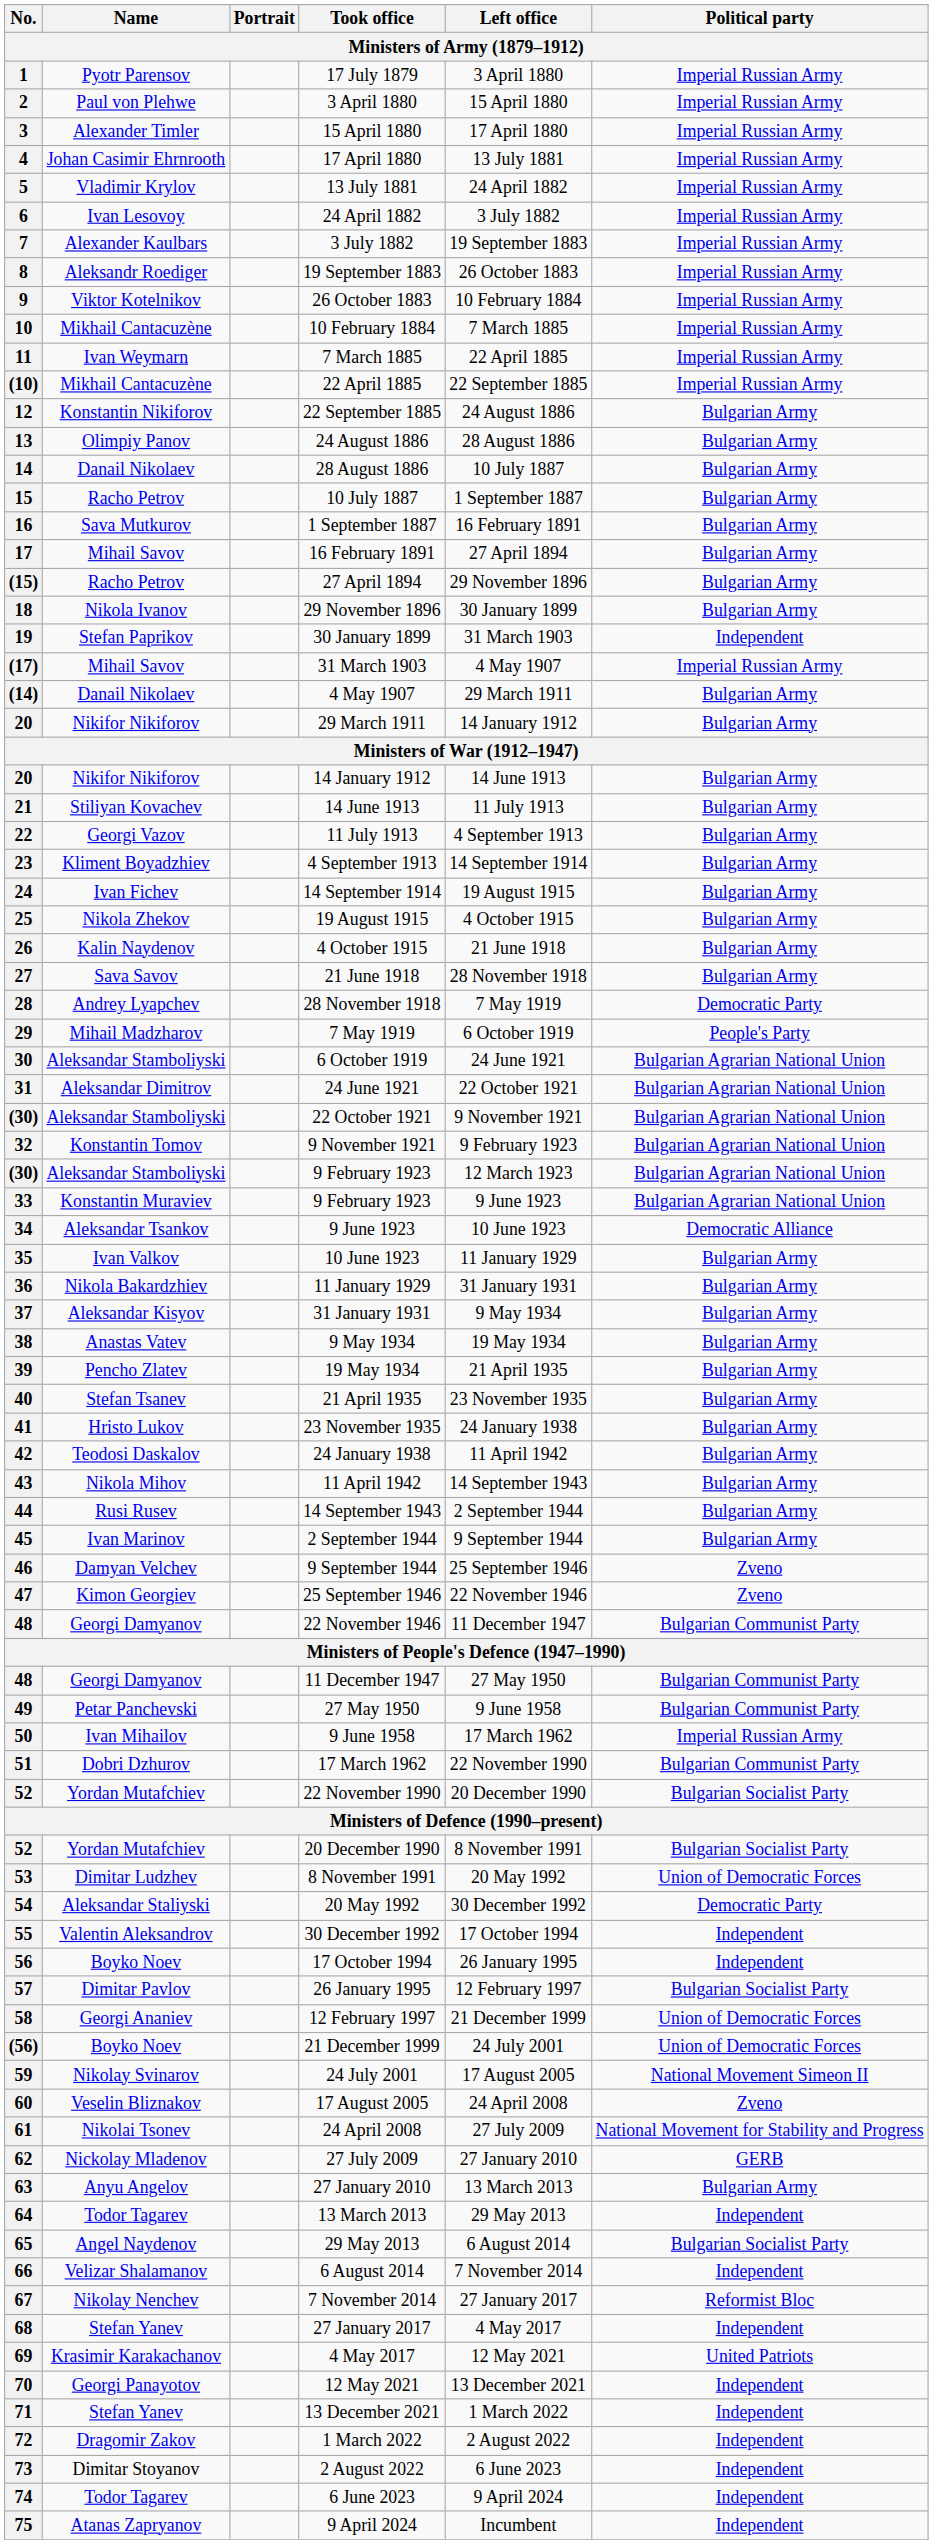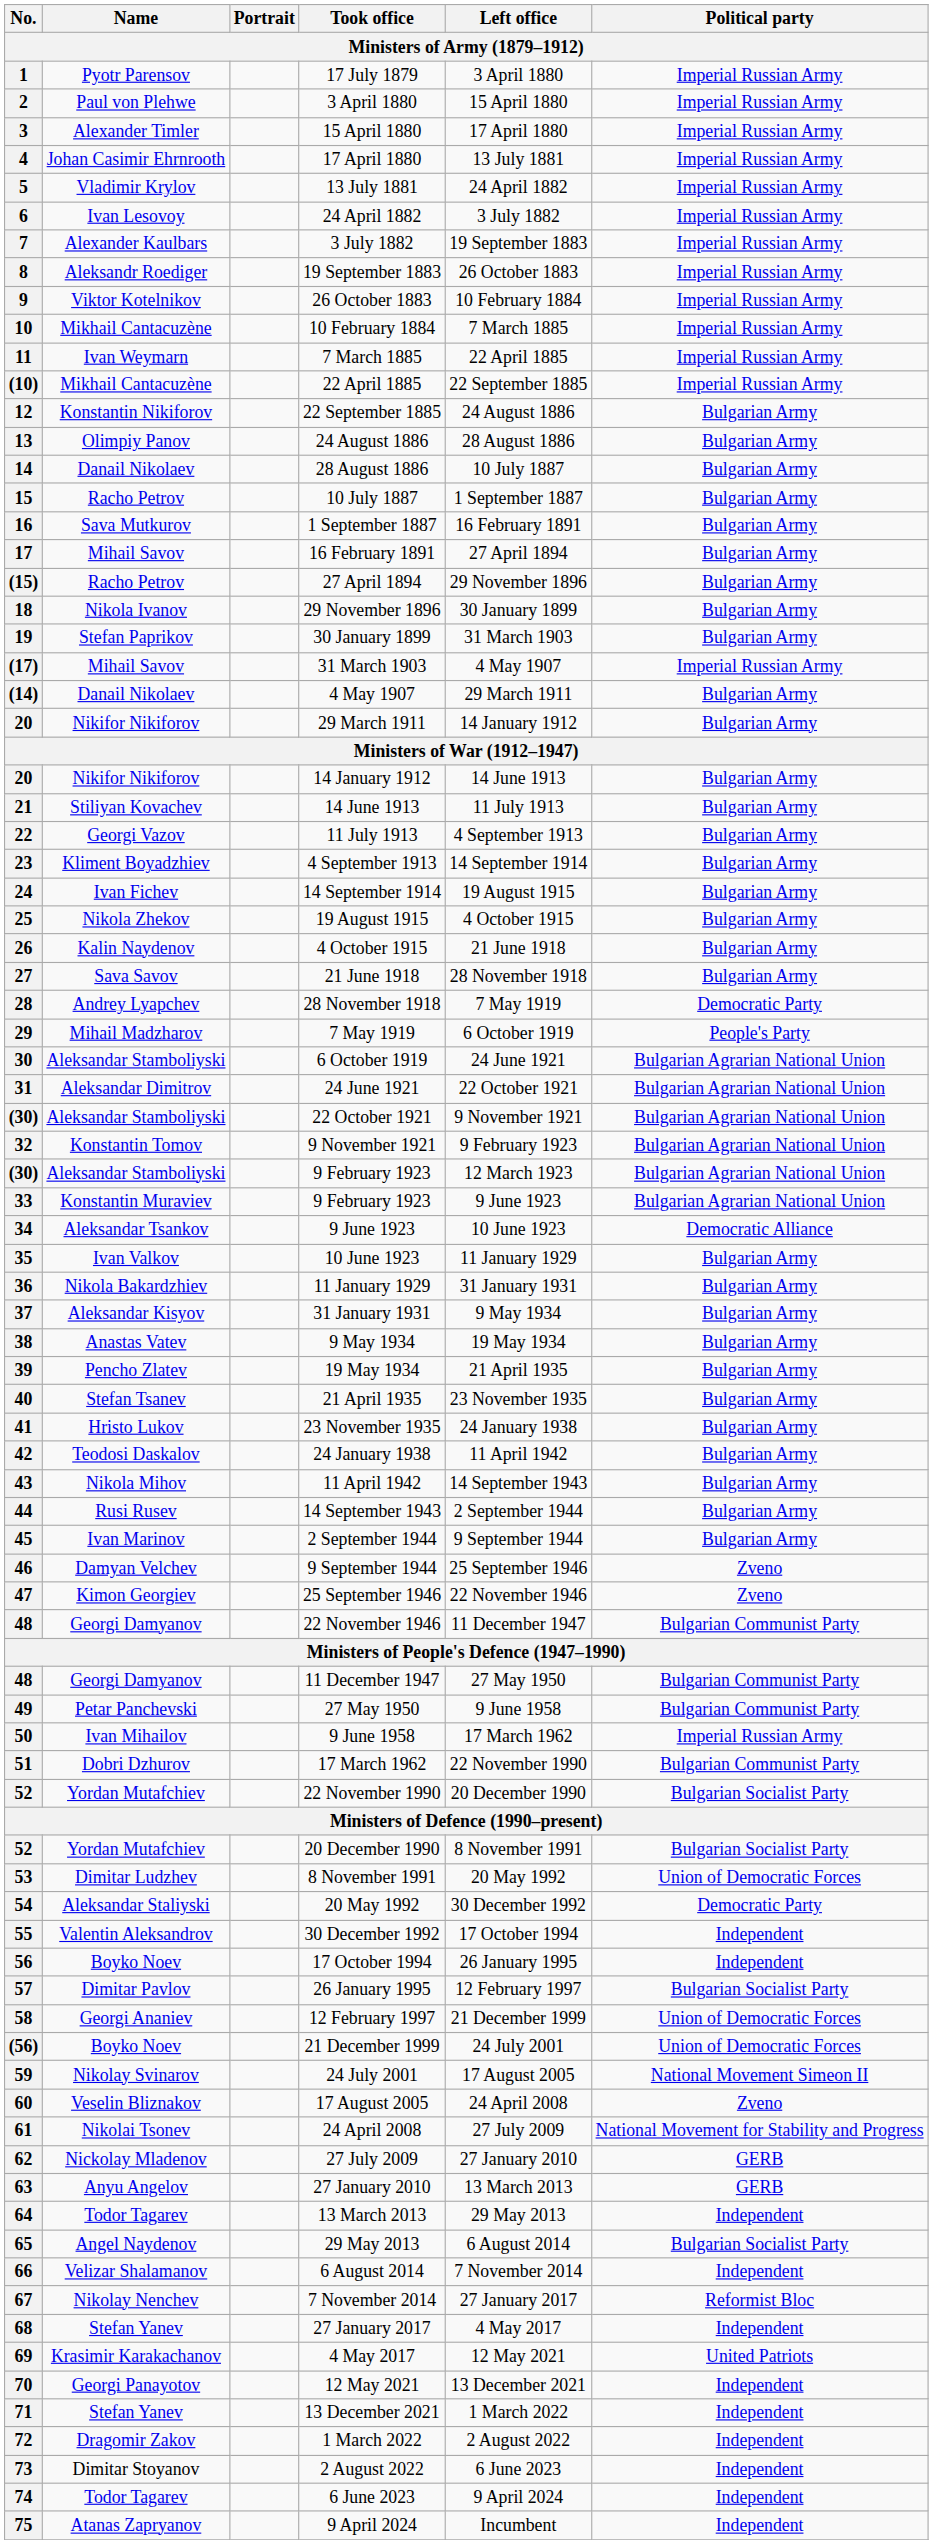(760, 638) Independent -> (760, 638) Bulgarian Army
(760, 2187) Bulgarian Army -> (760, 2187) GERB
